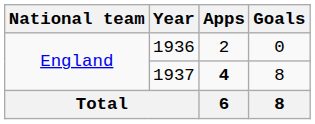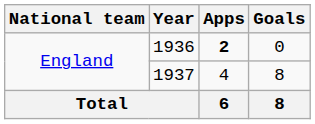(224, 47) normal -> (224, 47) bold
(224, 76) bold -> (224, 76) normal
